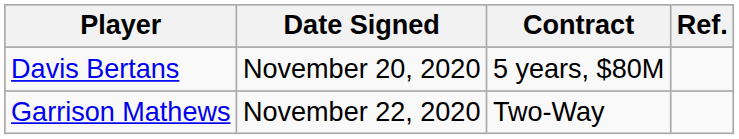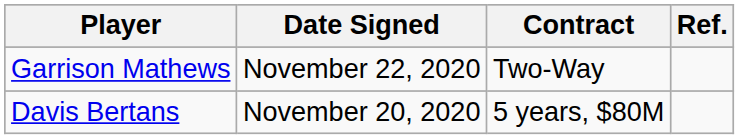rows swapped: (95, 68) <-> (121, 111)
